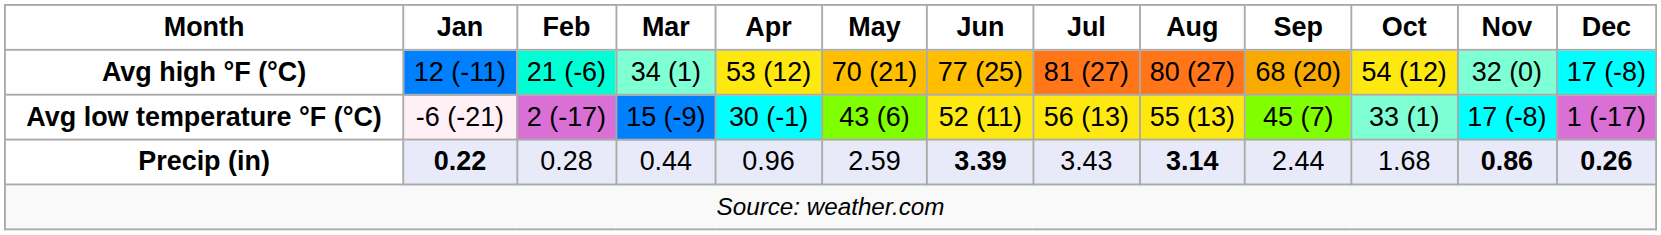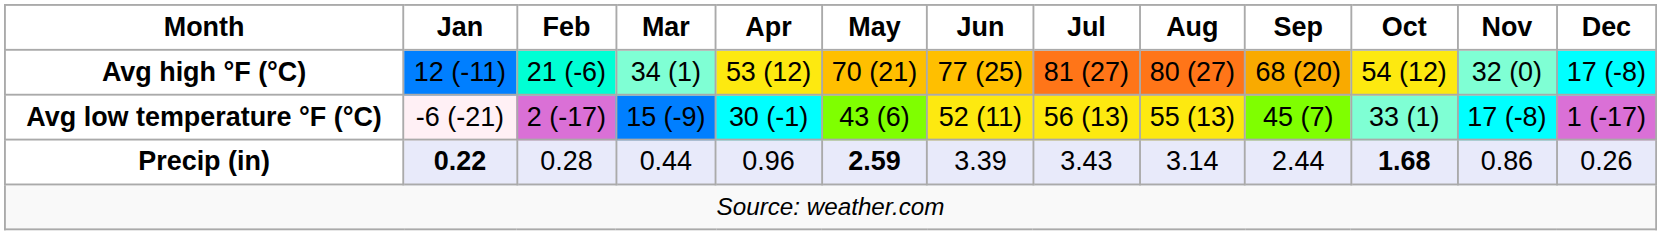(874, 161) normal -> (874, 161) bold
(980, 161) bold -> (980, 161) normal
(1192, 161) bold -> (1192, 161) normal
(1404, 161) normal -> (1404, 161) bold
(1507, 161) bold -> (1507, 161) normal
(1606, 161) bold -> (1606, 161) normal
